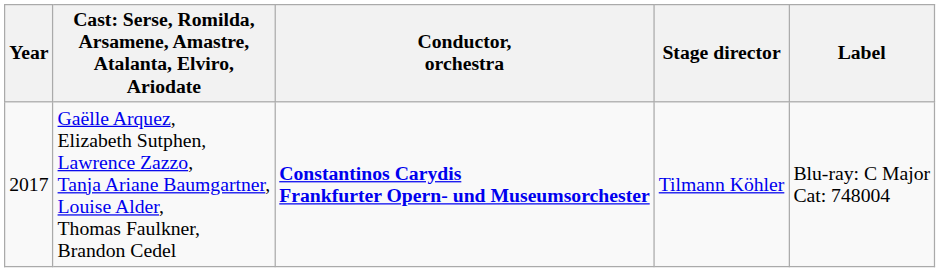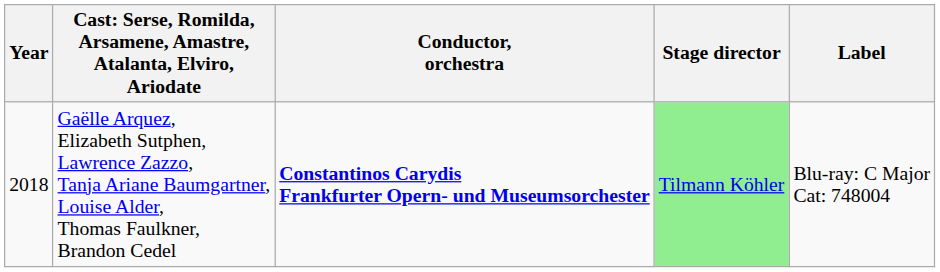(29, 184) 2017 -> (29, 184) 2018
(722, 184) no background -> (722, 184) lightgreen background
